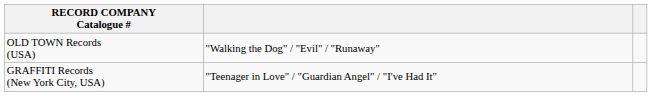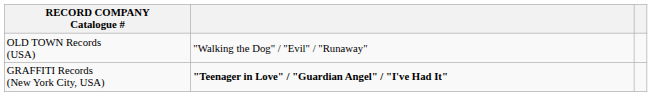(321, 77) normal -> (321, 77) bold
